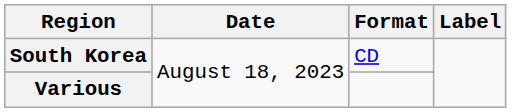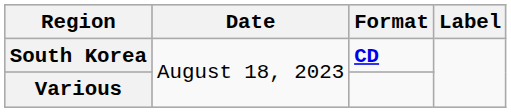(367, 56) normal -> (367, 56) bold
